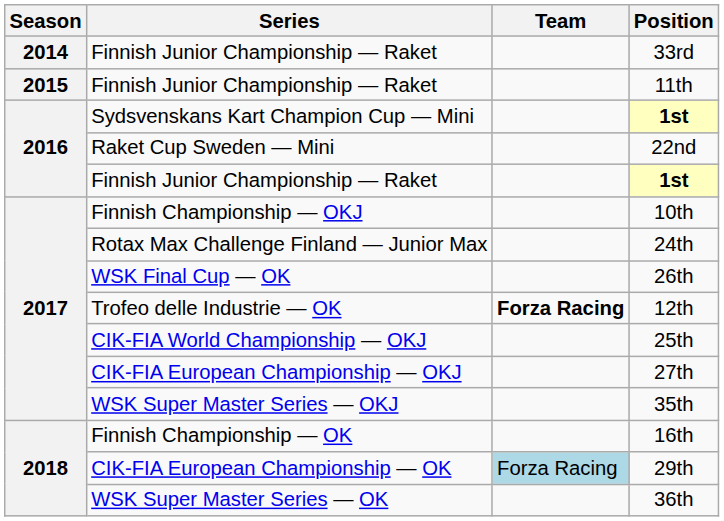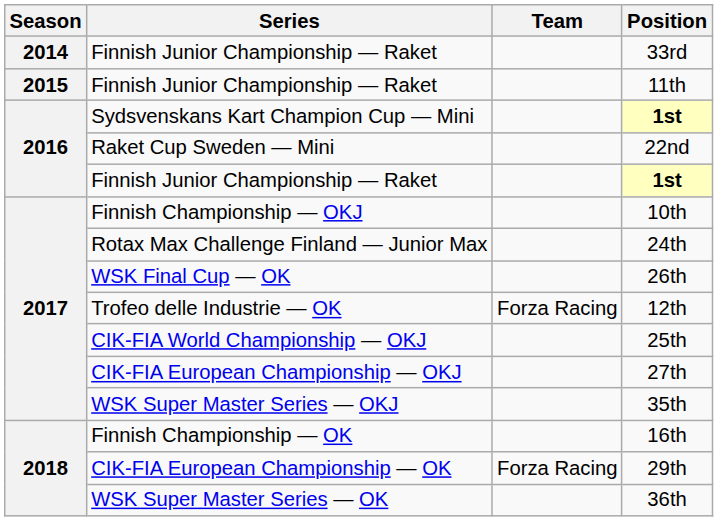(561, 308) bold -> (557, 308) normal
(557, 467) lightblue background -> (557, 467) no background
